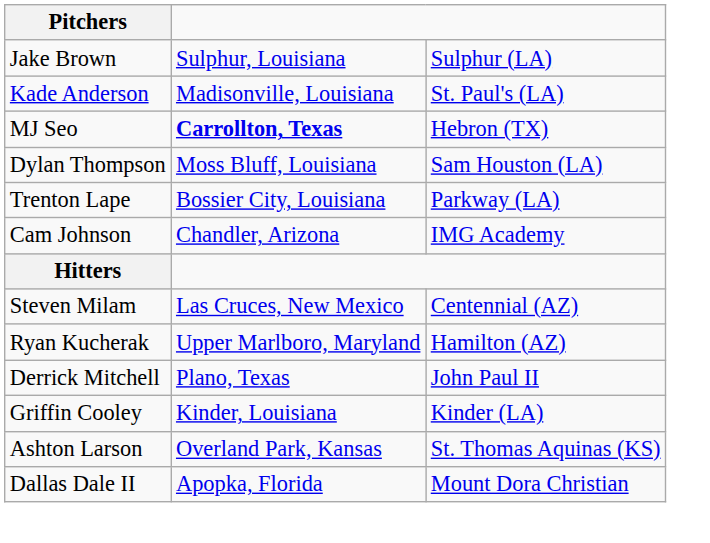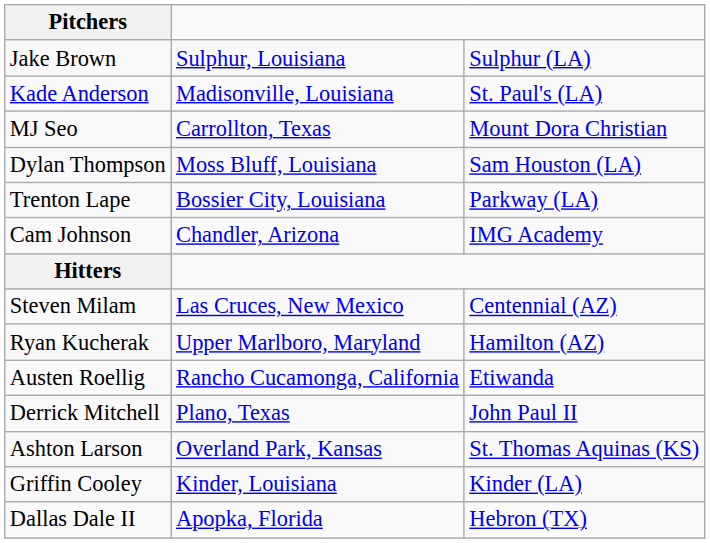(259, 128) bold -> (253, 128) normal
(490, 128) Hebron (TX) -> (568, 128) Mount Dora Christian
+ row: (77, 377)
rows swapped: (76, 448) <-> (76, 413)
(530, 484) Mount Dora Christian -> (528, 519) Hebron (TX)
